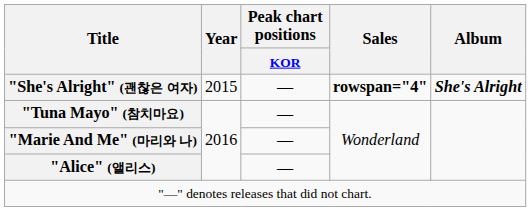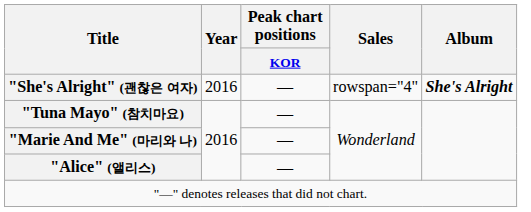(221, 87) 2015 -> (221, 87) 2016
(380, 87) bold -> (376, 87) normal
